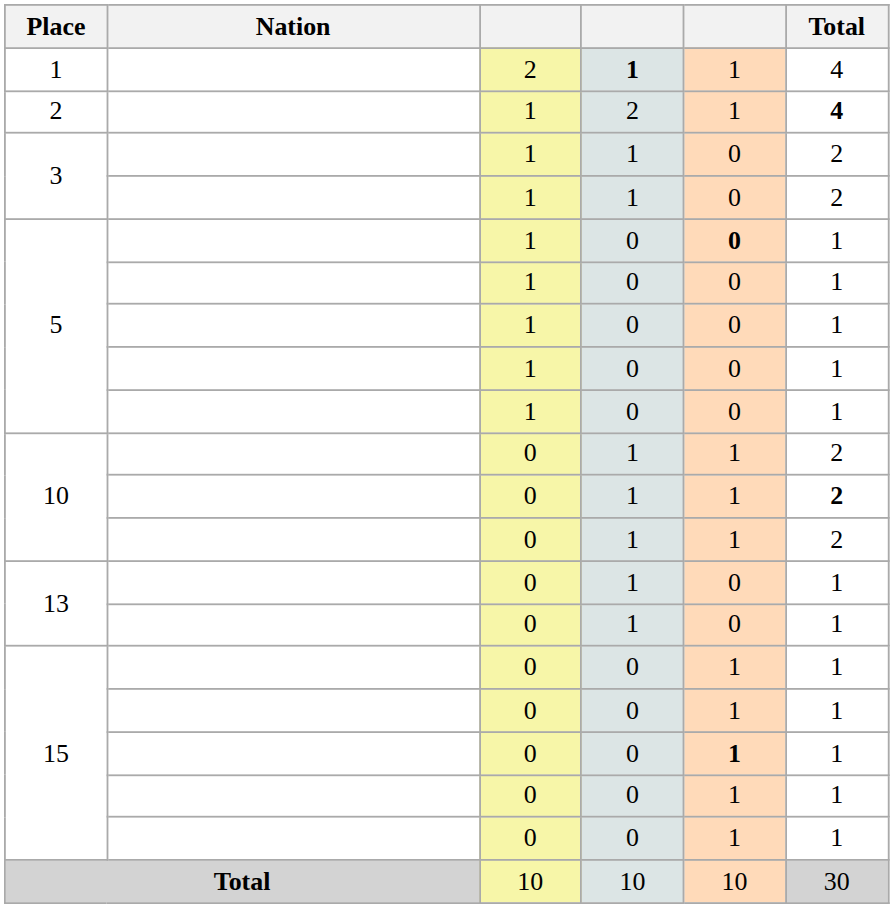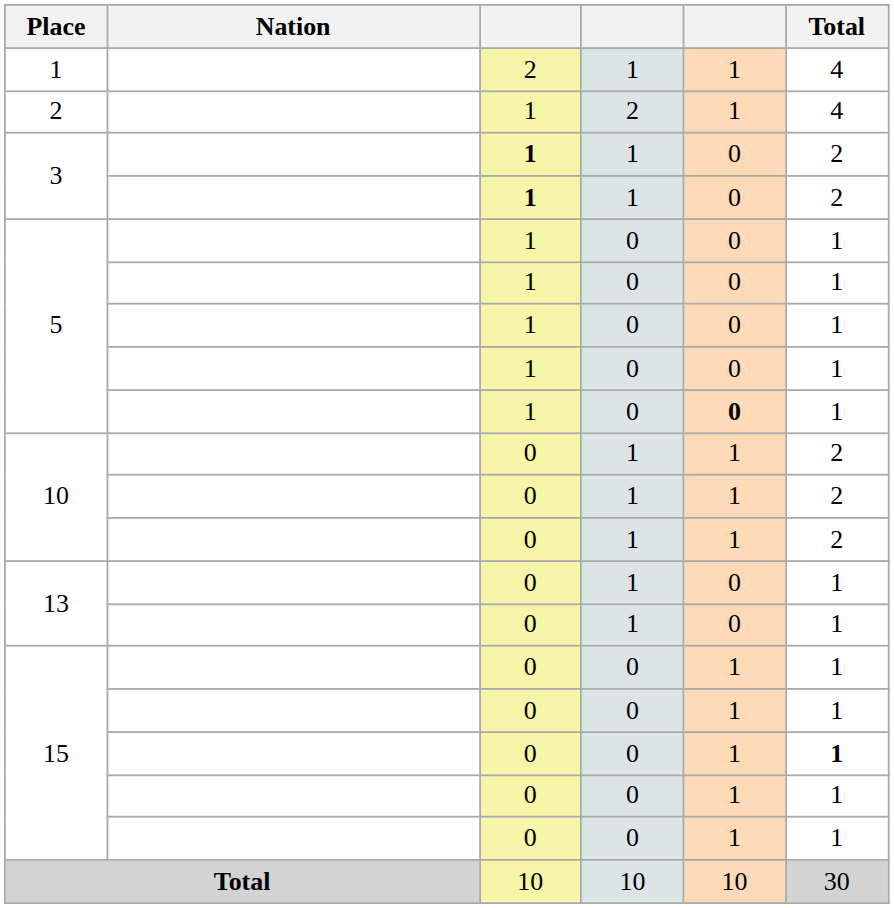(632, 69) bold -> (632, 69) normal
(837, 111) bold -> (837, 111) normal
(530, 154) normal -> (530, 154) bold
(530, 197) normal -> (530, 197) bold
(735, 240) bold -> (735, 240) normal
(735, 411) normal -> (735, 411) bold
(837, 496) bold -> (837, 496) normal
(735, 753) bold -> (735, 753) normal
(837, 753) normal -> (837, 753) bold
